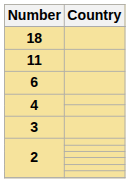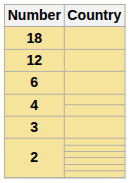(34, 60) 11 -> (34, 60) 12
